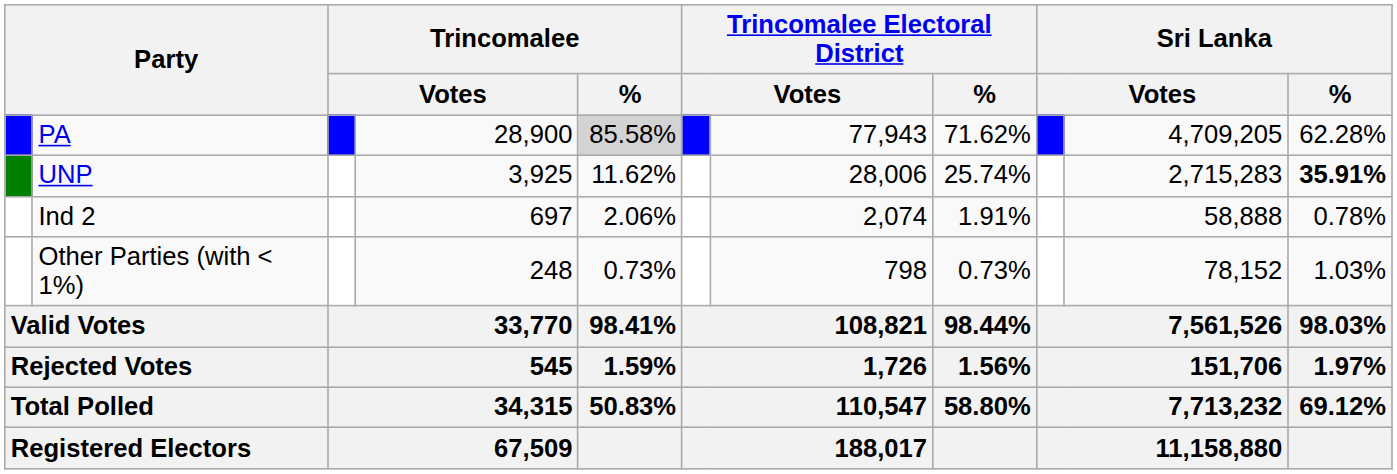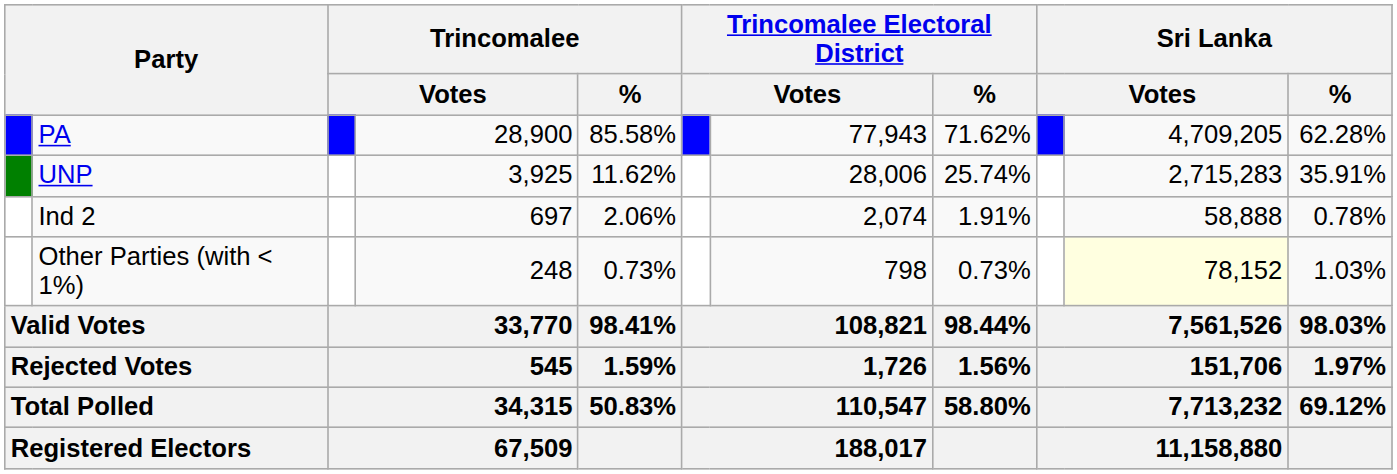(633, 134) lightgrey background -> (633, 134) no background
(1343, 175) bold -> (1343, 175) normal
(1243, 271) no background -> (1243, 271) lightyellow background
